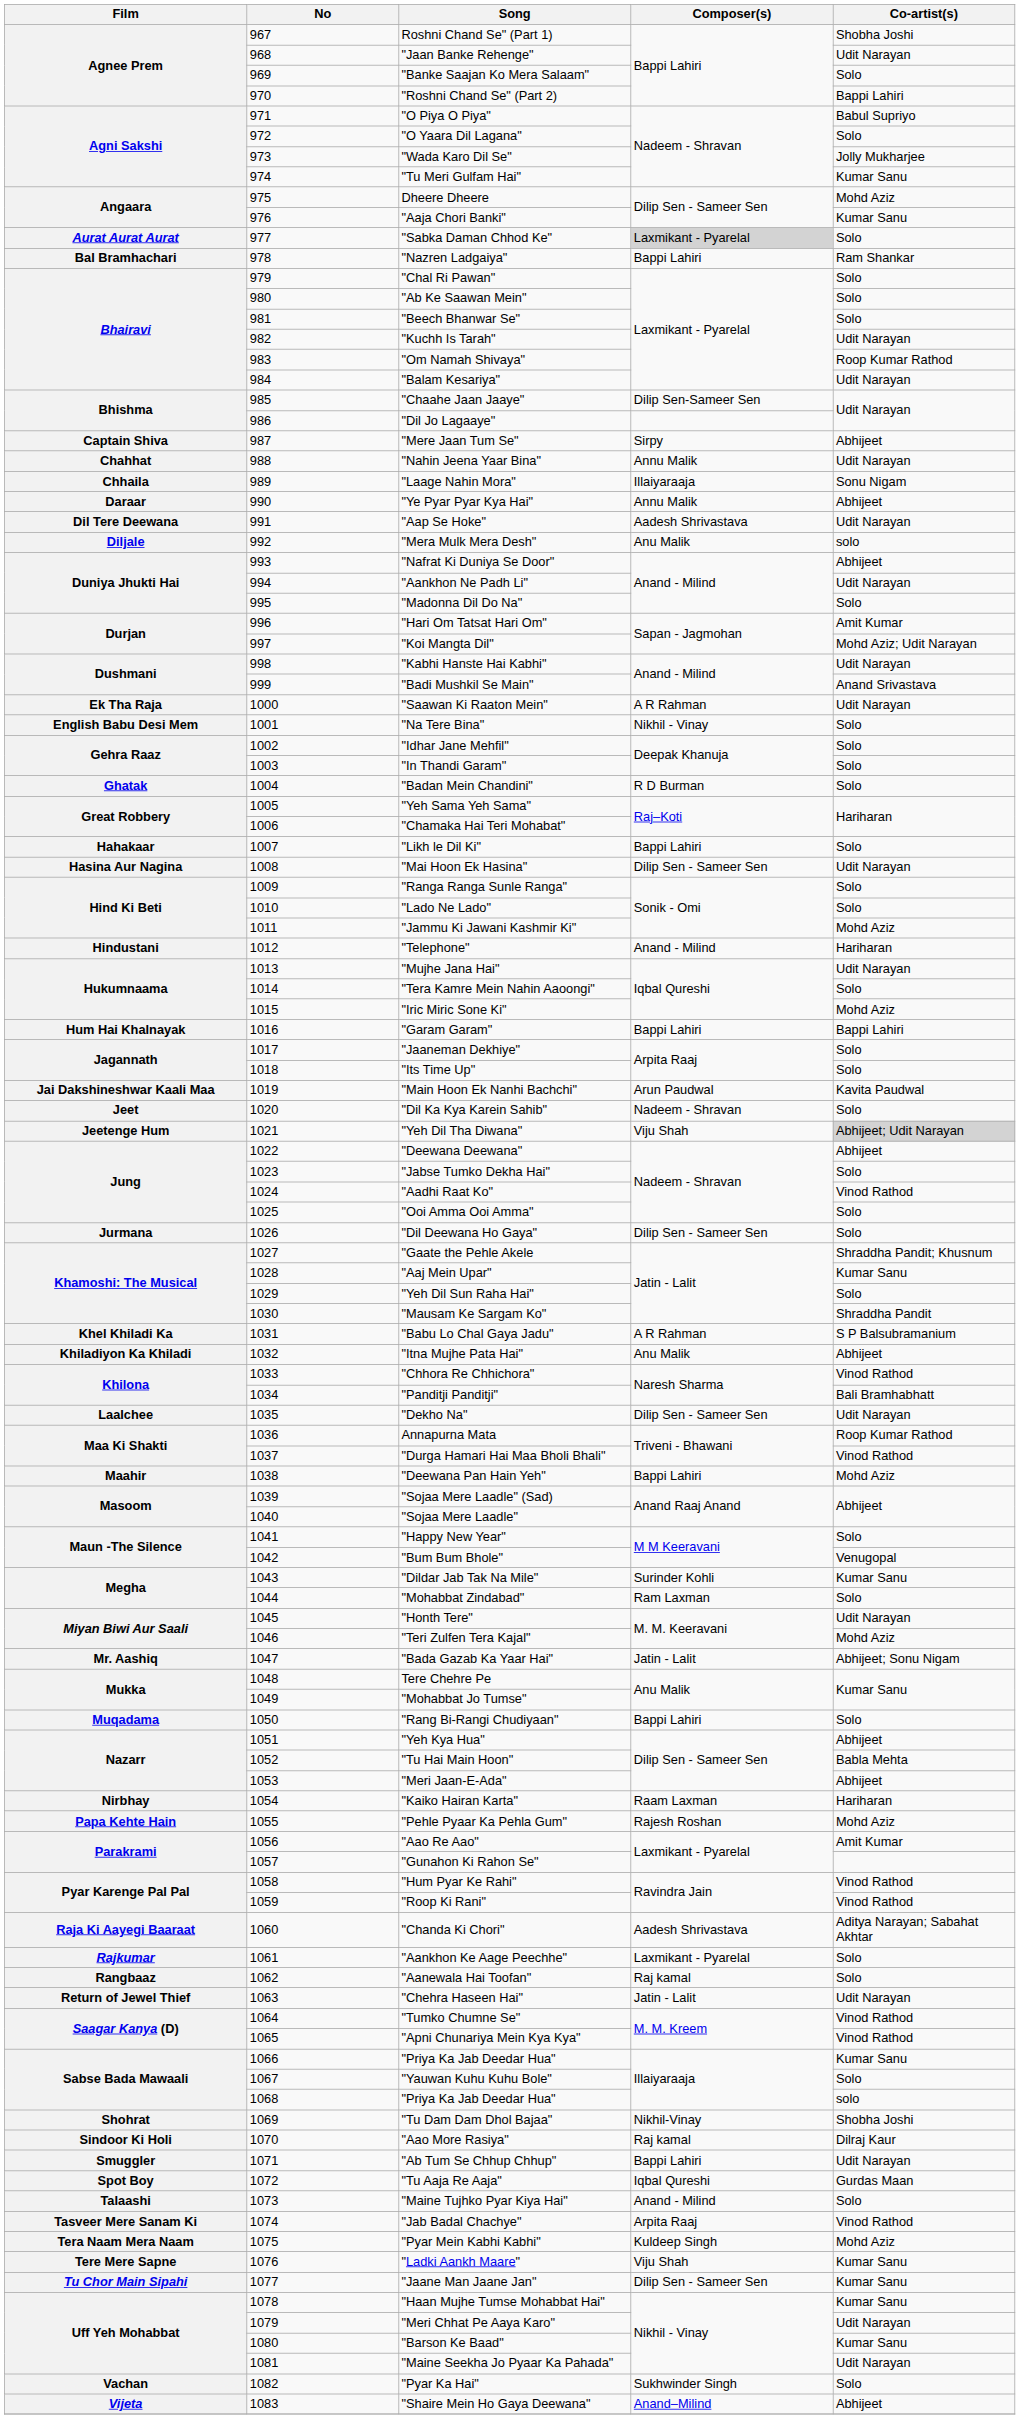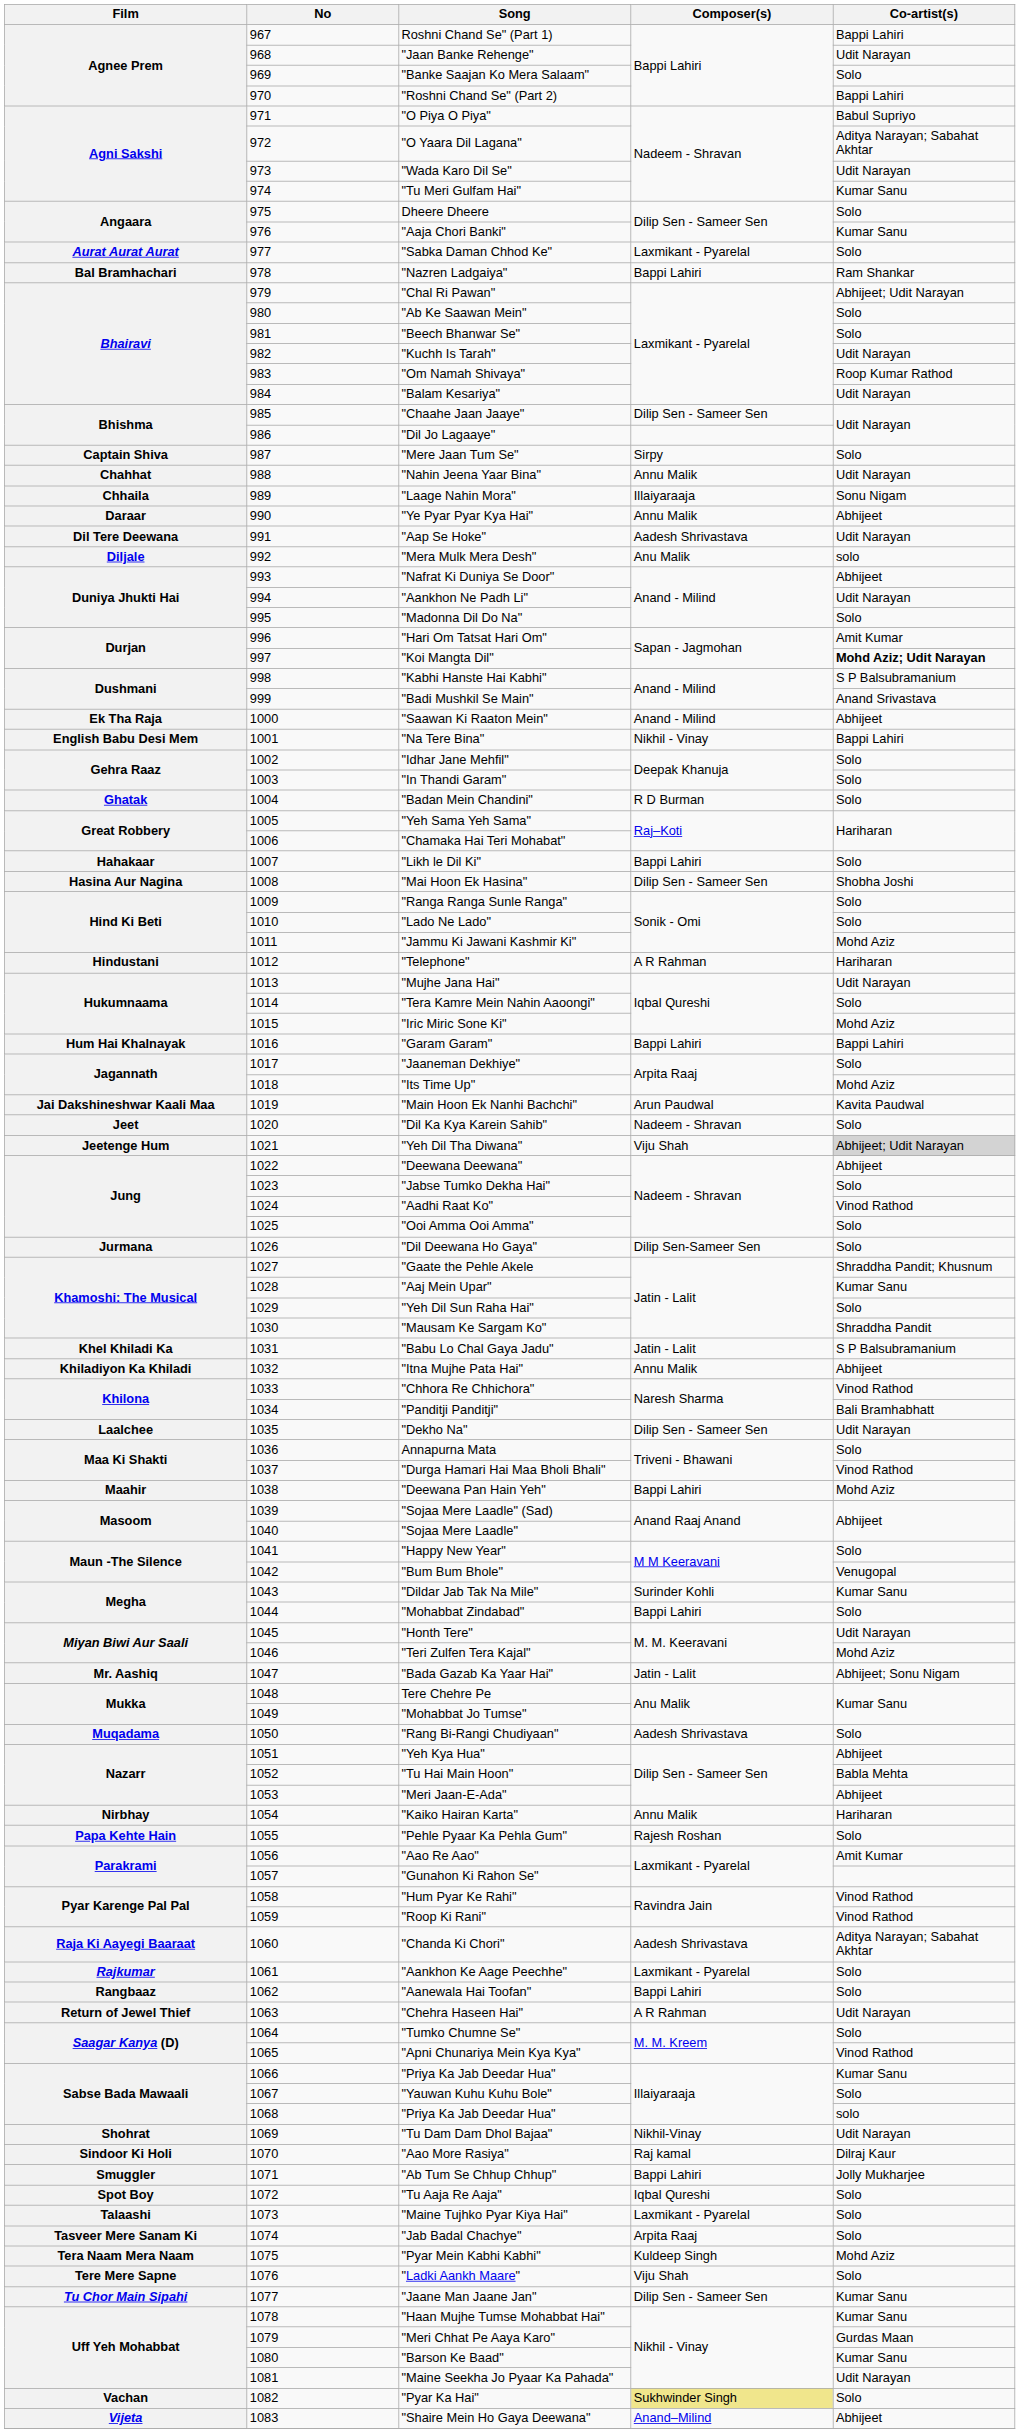(875, 34) Shobha Joshi -> (870, 34) Bappi Lahiri
(849, 136) Solo -> (907, 143) Aditya Narayan; Sabahat Akhtar
(880, 156) Jolly Mukharjee -> (873, 171) Udit Narayan
(865, 197) Mohd Aziz -> (849, 211) Solo
(692, 237) lightgrey background -> (692, 252) no background
(849, 278) Solo -> (900, 292) Abhijeet; Udit Narayan
(697, 400) Dilip Sen-Sameer Sen -> (701, 414) Dilip Sen - Sameer Sen
(859, 440) Abhijeet -> (849, 455) Solo
(906, 643) normal -> (911, 658) bold
(873, 664) Udit Narayan -> (896, 678) S P Balsubramanium
(670, 704) A R Rahman -> (675, 719) Anand - Milind
(873, 704) Udit Narayan -> (859, 719) Abhijeet
(849, 725) Solo -> (870, 739) Bappi Lahiri
(873, 867) Udit Narayan -> (875, 881) Shobha Joshi
(675, 948) Anand - Milind -> (670, 962) A R Rahman
(849, 1070) Solo -> (865, 1084) Mohd Aziz
(701, 1232) Dilip Sen - Sameer Sen -> (697, 1247) Dilip Sen-Sameer Sen
(670, 1334) A R Rahman -> (665, 1348) Jatin - Lalit
(662, 1354) Anu Malik -> (665, 1368) Annu Malik
(894, 1435) Roop Kumar Rathod -> (849, 1450) Solo
(672, 1598) Ram Laxman -> (668, 1612) Bappi Lahiri
(668, 1719) Bappi Lahiri -> (691, 1734) Aadesh Shrivastava
(675, 1801) Raam Laxman -> (665, 1815) Annu Malik
(865, 1821) Mohd Aziz -> (849, 1835) Solo
(662, 1977) Raj kamal -> (668, 1992) Bappi Lahiri
(665, 1998) Jatin - Lalit -> (670, 2012) A R Rahman
(875, 2018) Vinod Rathod -> (849, 2032) Solo
(875, 2119) Shobha Joshi -> (873, 2134) Udit Narayan
(873, 2160) Udit Narayan -> (880, 2174) Jolly Mukharjee
(875, 2180) Gurdas Maan -> (849, 2195) Solo
(675, 2201) Anand - Milind -> (692, 2215) Laxmikant - Pyarelal
(875, 2221) Vinod Rathod -> (849, 2235) Solo
(871, 2262) Kumar Sanu -> (849, 2276) Solo
(873, 2322) Udit Narayan -> (875, 2337) Gurdas Maan
(685, 2383) no background -> (685, 2398) khaki background
